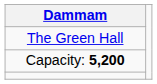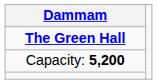(75, 38) normal -> (75, 38) bold
